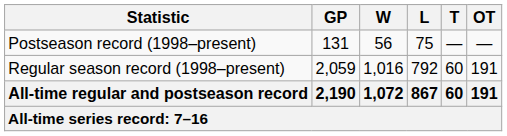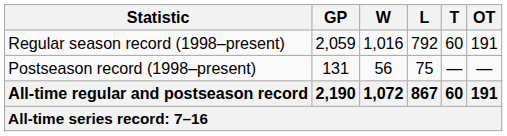rows swapped: (147, 68) <-> (132, 43)
